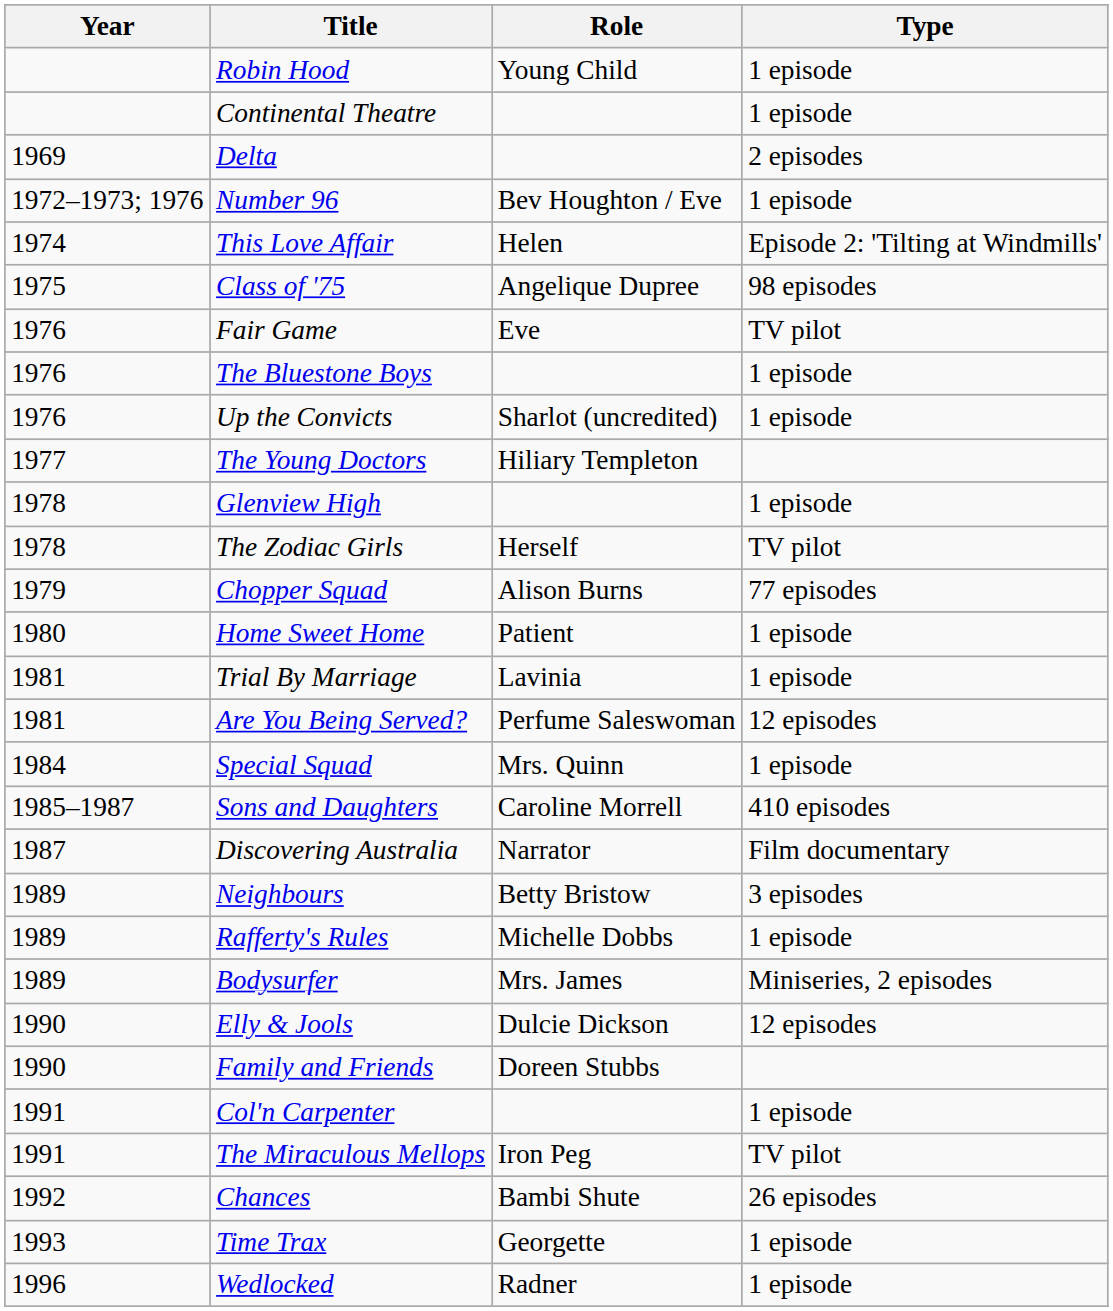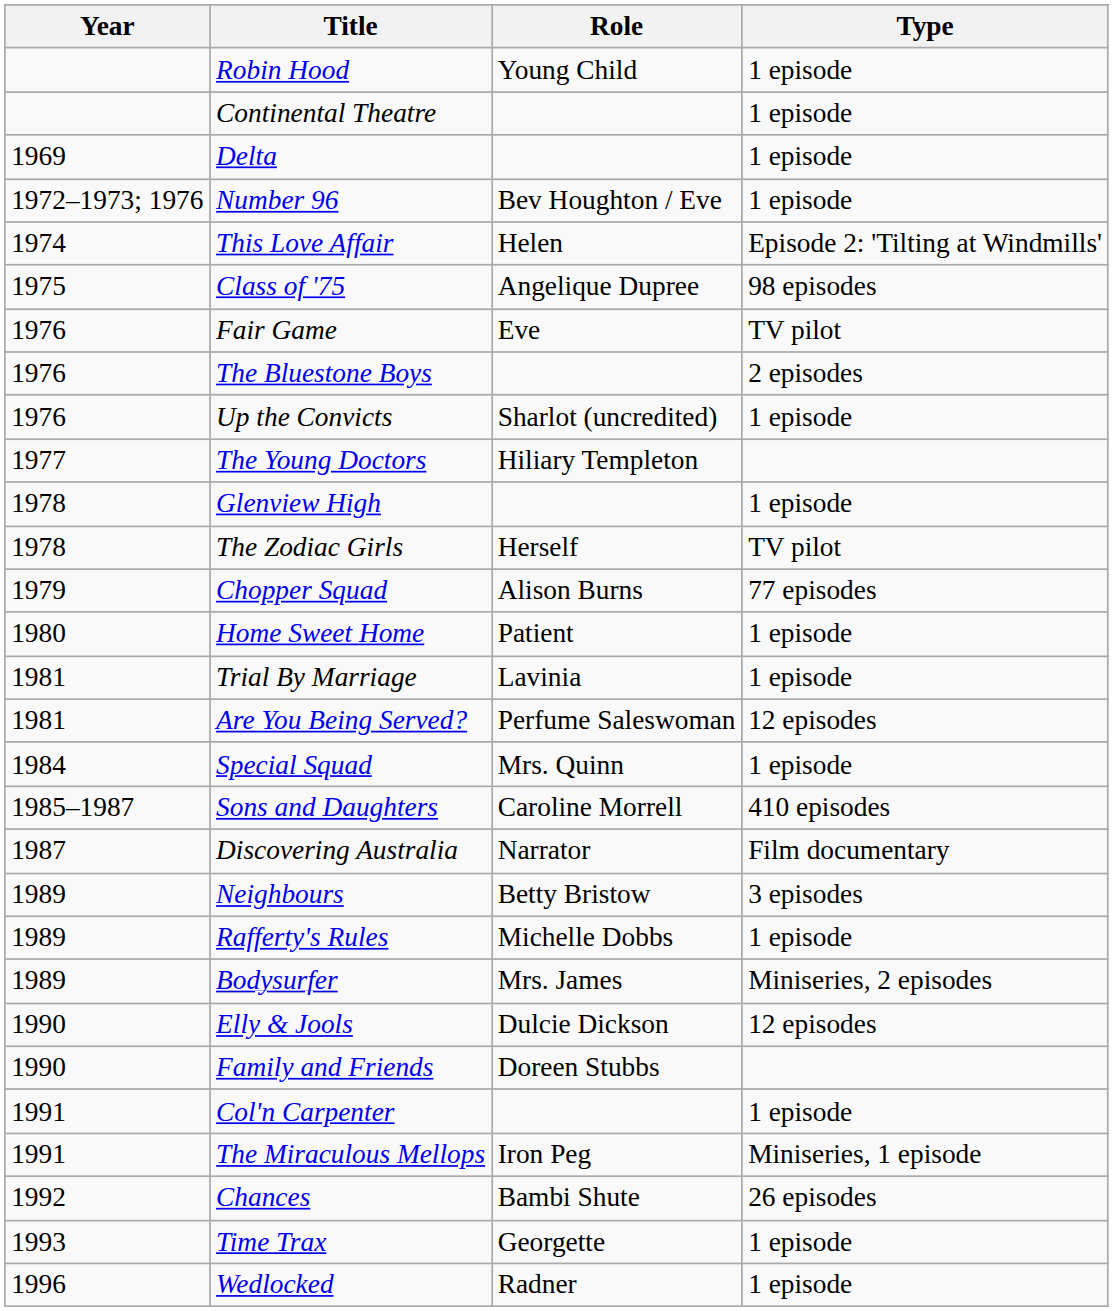(806, 156) 2 episodes -> (800, 156) 1 episode
(800, 373) 1 episode -> (806, 373) 2 episodes
(795, 1154) TV pilot -> (865, 1154) Miniseries, 1 episode
